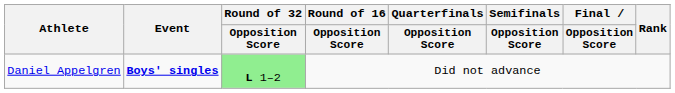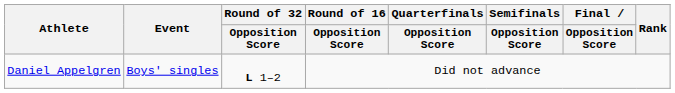(172, 71) bold -> (172, 71) normal
(263, 78) lightgreen background -> (263, 78) no background
